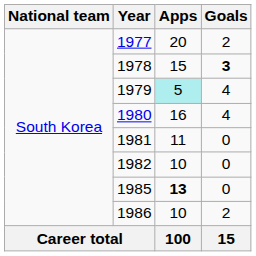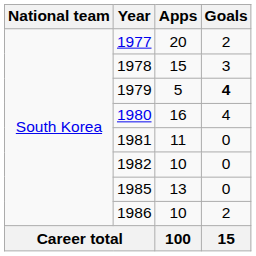(226, 66) bold -> (226, 66) normal
(178, 90) paleturquoise background -> (178, 90) no background
(226, 90) normal -> (226, 90) bold
(178, 189) bold -> (178, 189) normal
